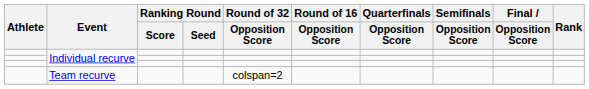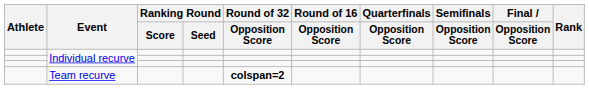(258, 76) normal -> (258, 76) bold
